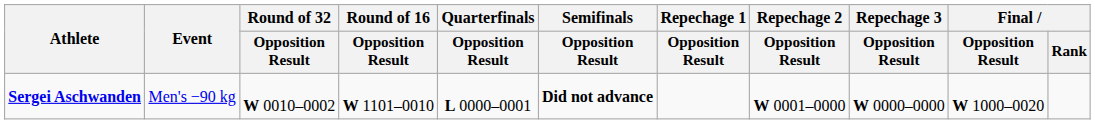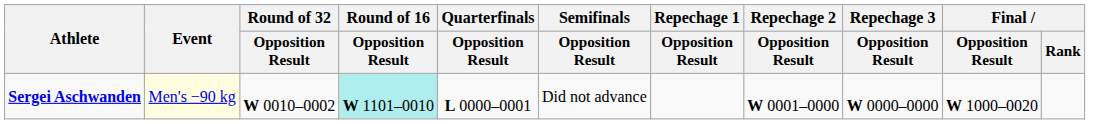(192, 96) no background -> (192, 96) lightyellow background
(388, 106) no background -> (388, 106) paleturquoise background
(598, 96) bold -> (594, 96) normal
